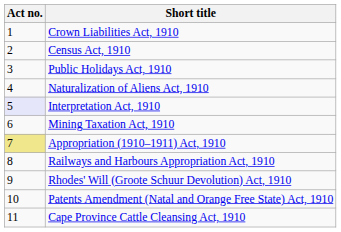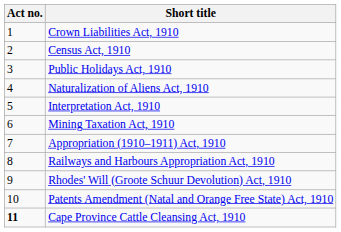(10, 106) lavender background -> (10, 106) no background
(10, 143) khaki background -> (10, 143) no background
(13, 217) normal -> (13, 217) bold
